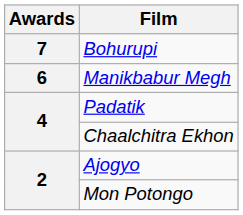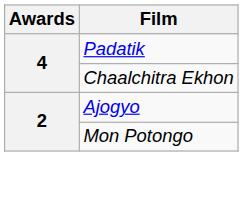- row: (120, 48)
- row: (157, 77)
